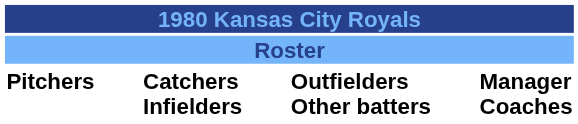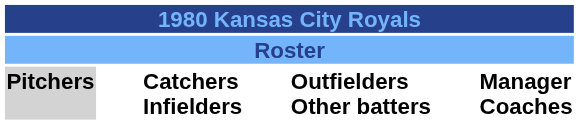(50, 81) no background -> (50, 81) lightgrey background
